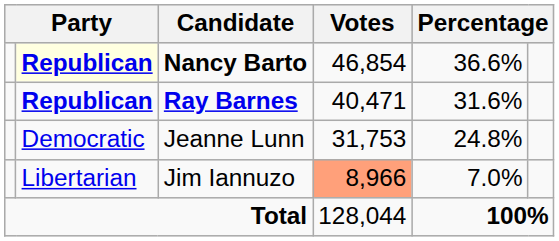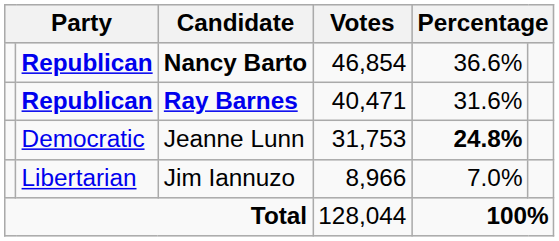(87, 62) lightyellow background -> (87, 62) no background
(488, 139) normal -> (488, 139) bold
(376, 178) lightsalmon background -> (376, 178) no background
